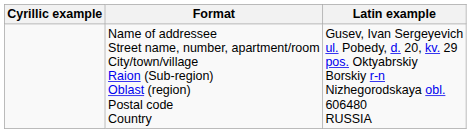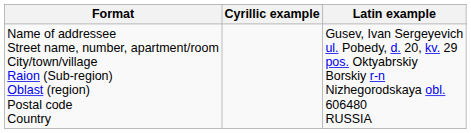columns swapped: (214, 14) <-> (55, 14)
